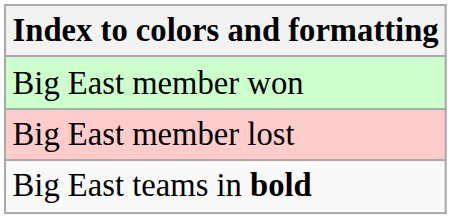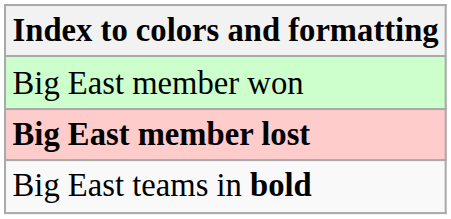(154, 133) normal -> (161, 133) bold
